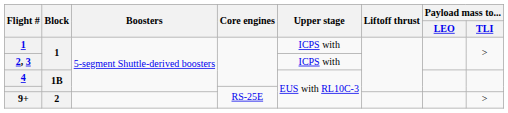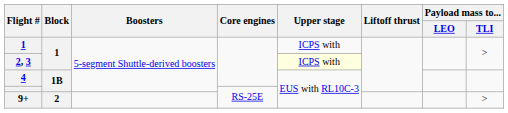(319, 61) no background -> (319, 61) lightyellow background
